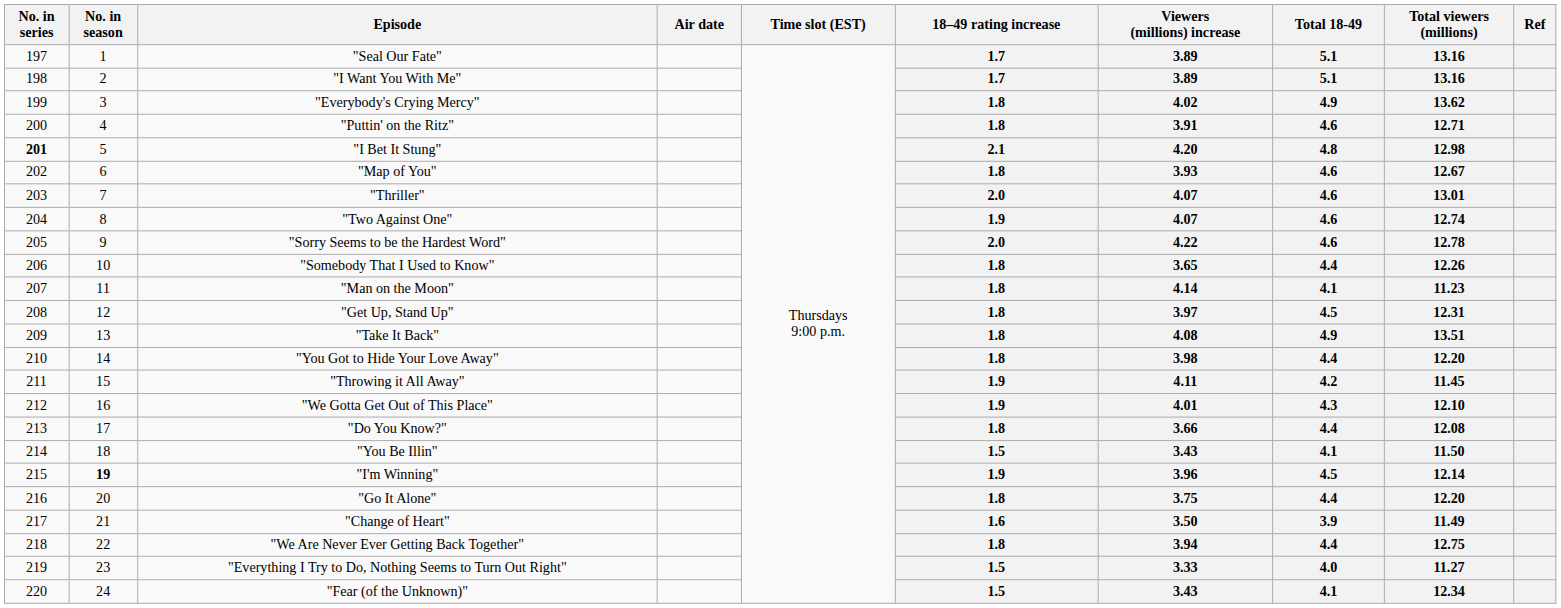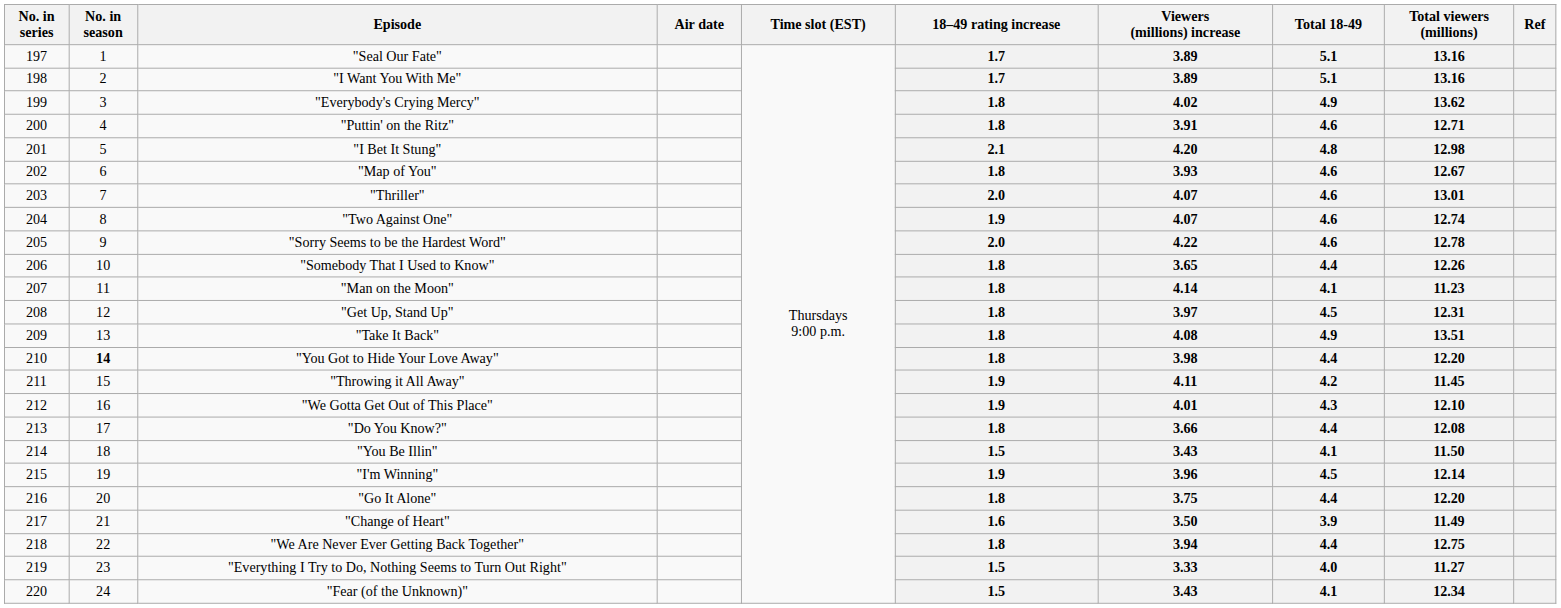(37, 149) bold -> (37, 149) normal
(103, 359) normal -> (103, 359) bold
(103, 475) bold -> (103, 475) normal
